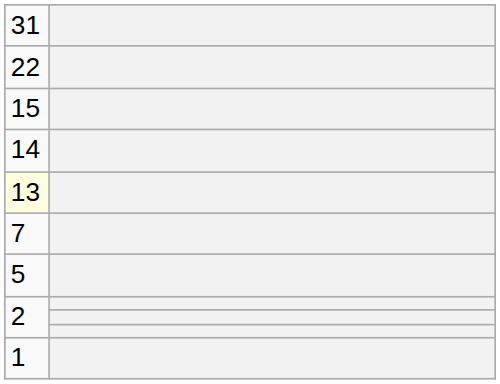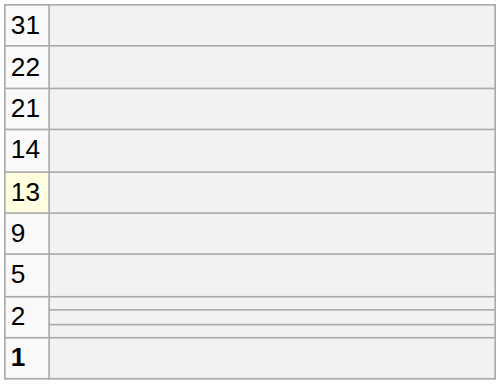(25, 108) 15 -> (25, 108) 21
(18, 233) 7 -> (18, 233) 9
(18, 358) normal -> (18, 358) bold
